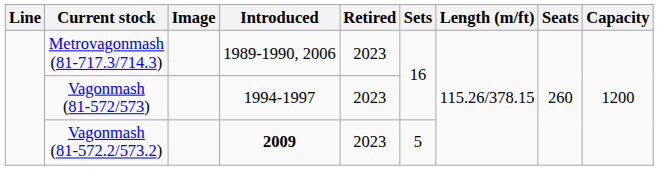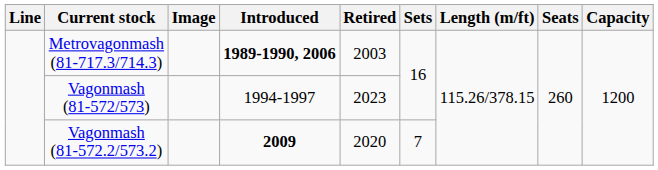(279, 52) normal -> (279, 52) bold
(370, 52) 2023 -> (370, 52) 2003
(370, 142) 2023 -> (370, 142) 2020
(418, 142) 5 -> (418, 142) 7
